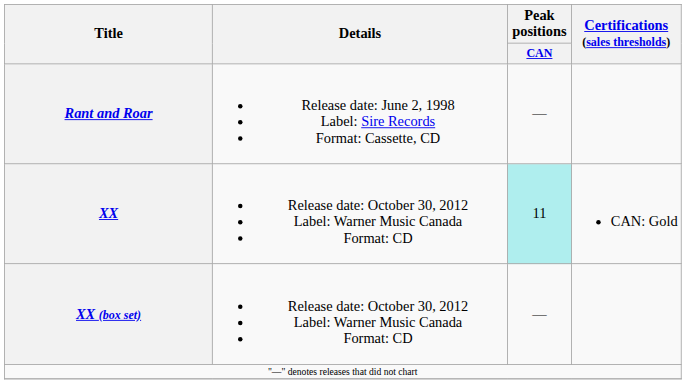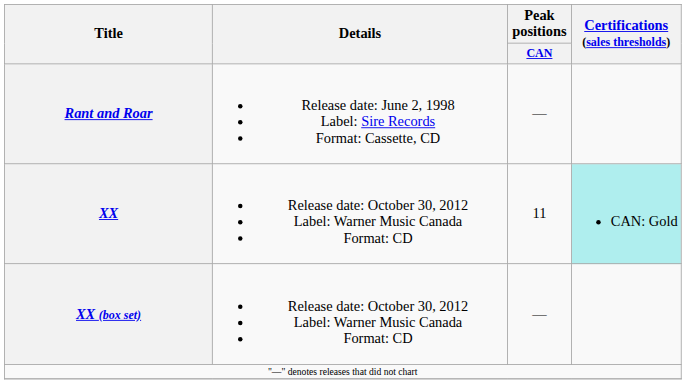(539, 213) paleturquoise background -> (539, 213) no background
(626, 222) no background -> (626, 222) paleturquoise background
